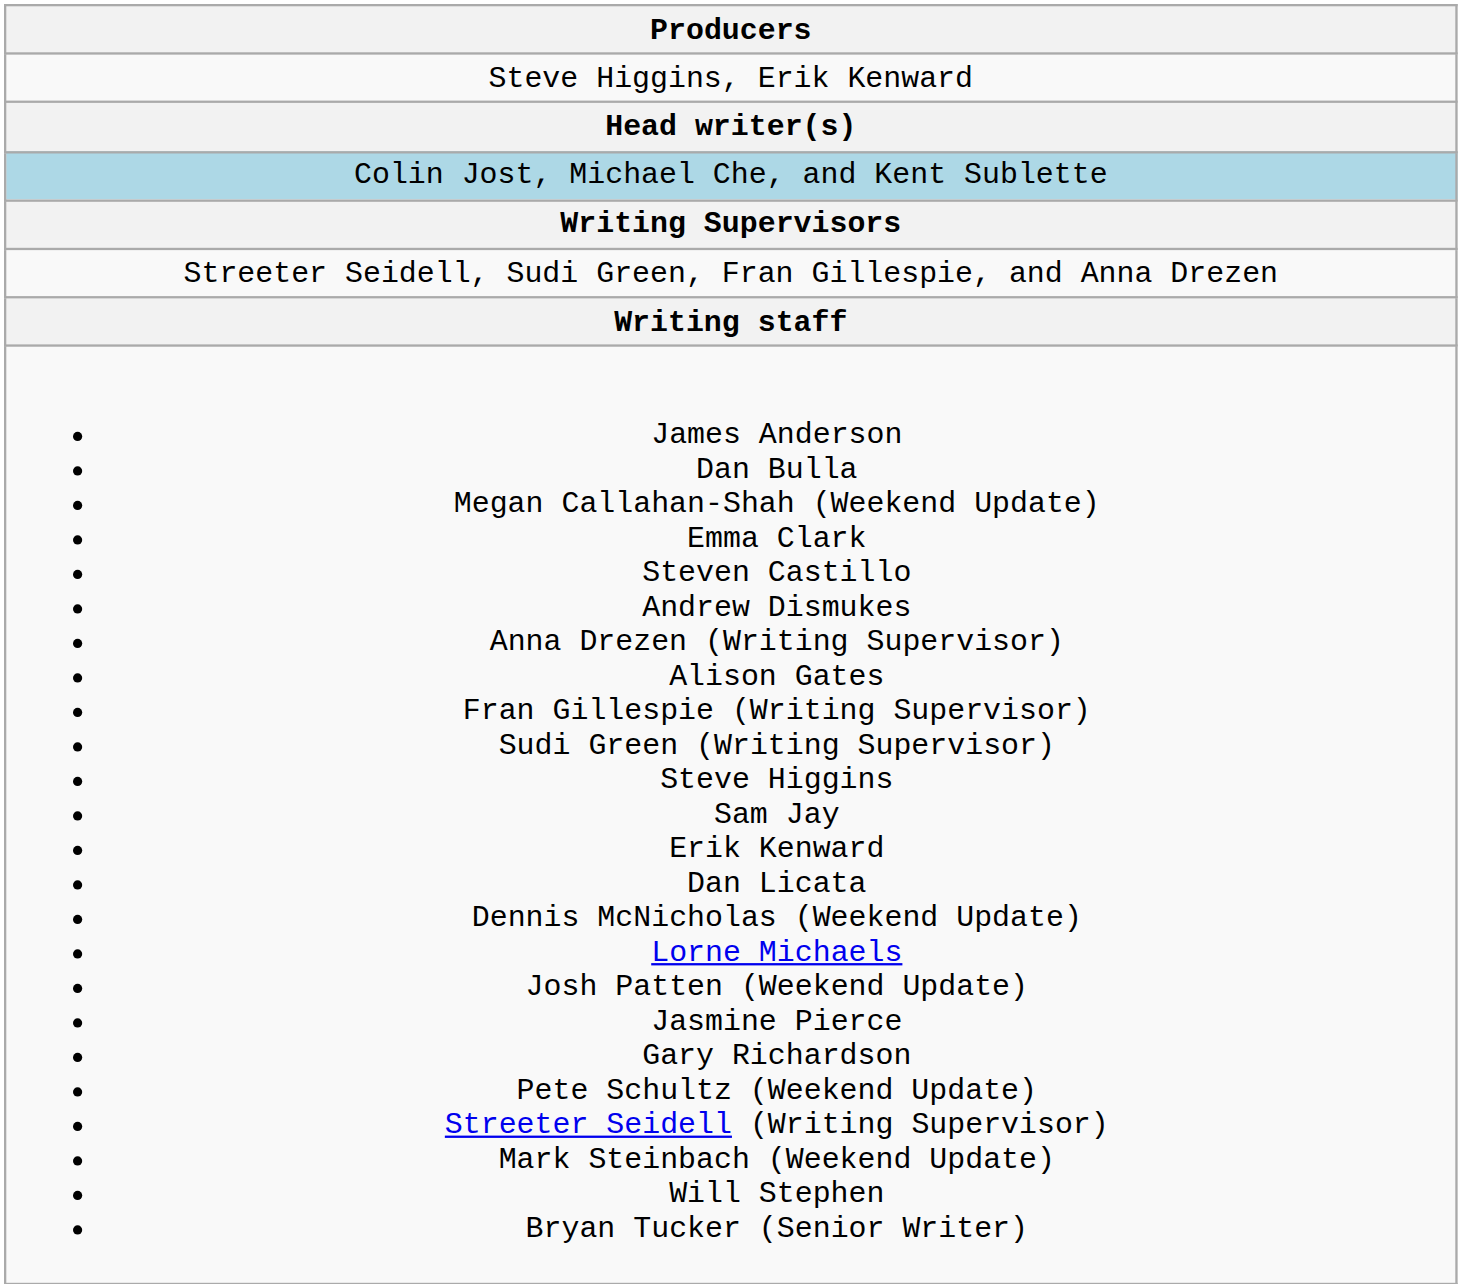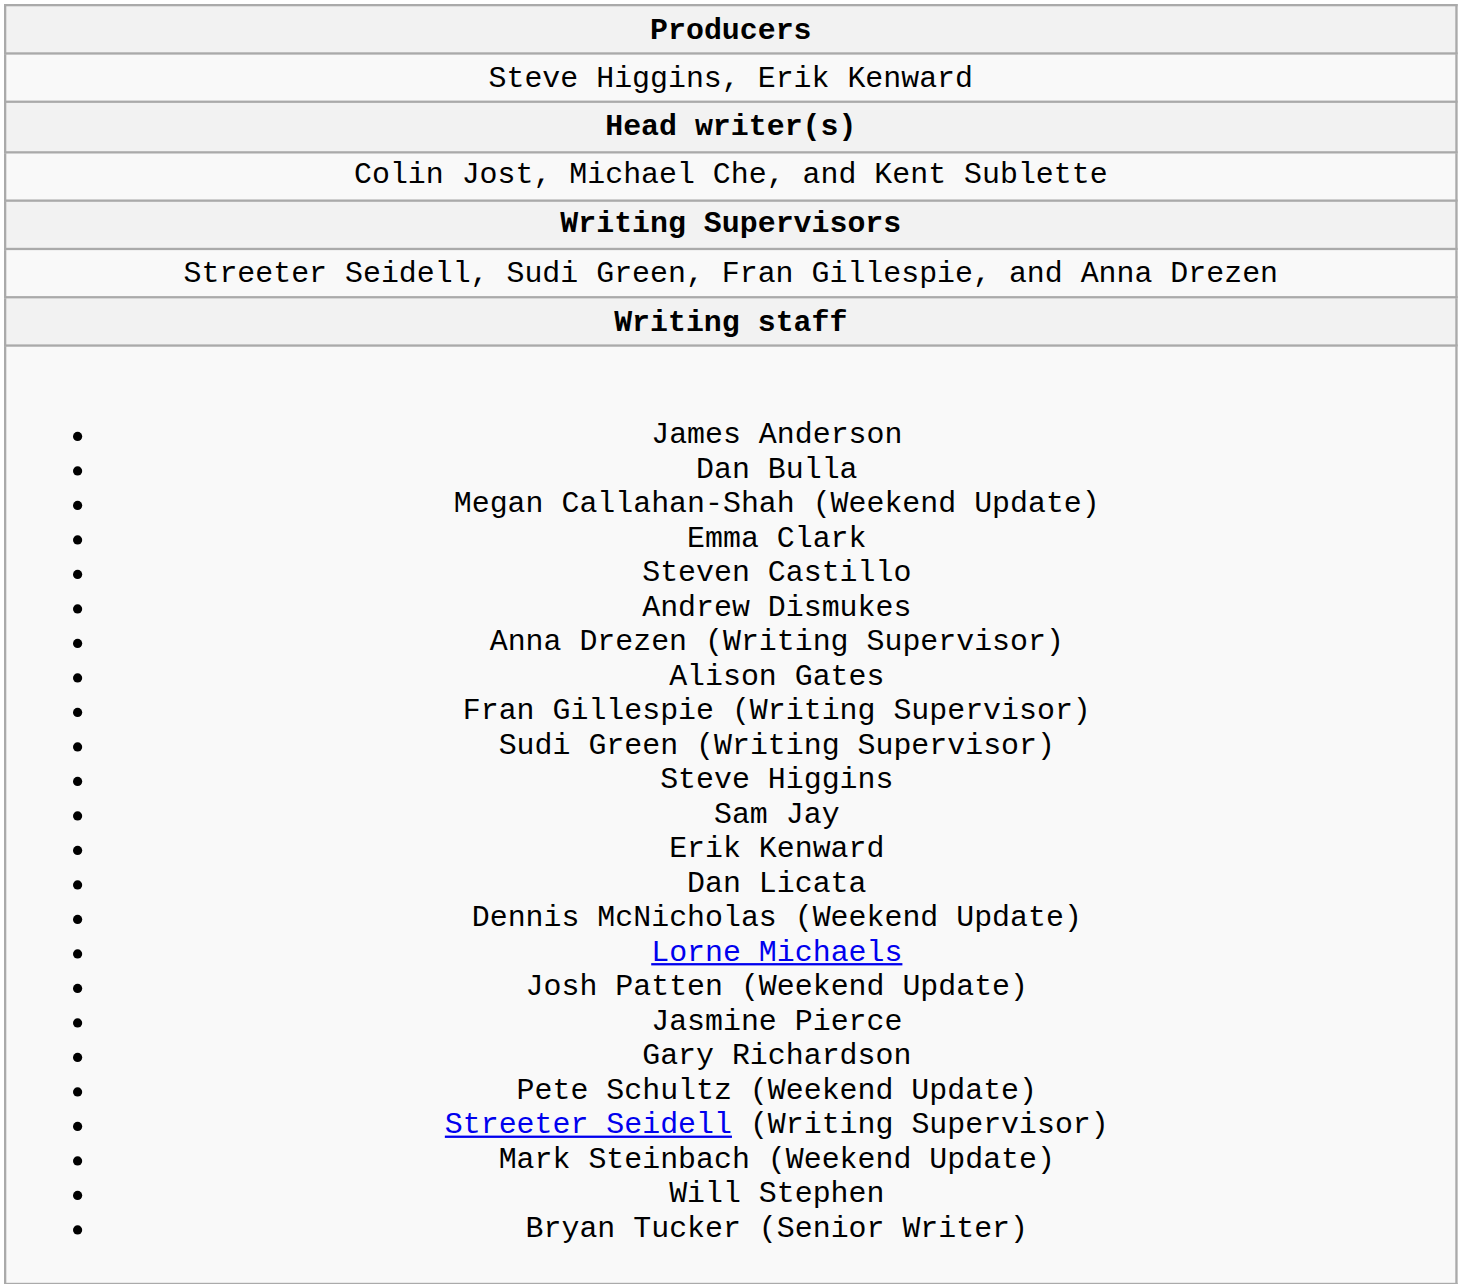(731, 176) lightblue background -> (731, 176) no background
